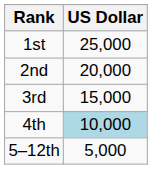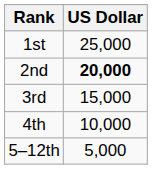(105, 71) normal -> (105, 71) bold
(105, 124) lightblue background -> (105, 124) no background
